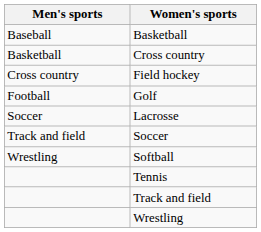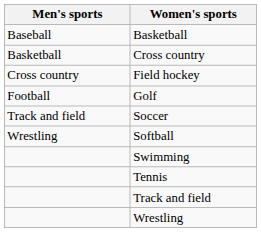- row: (156, 116)
+ row: (161, 156)
